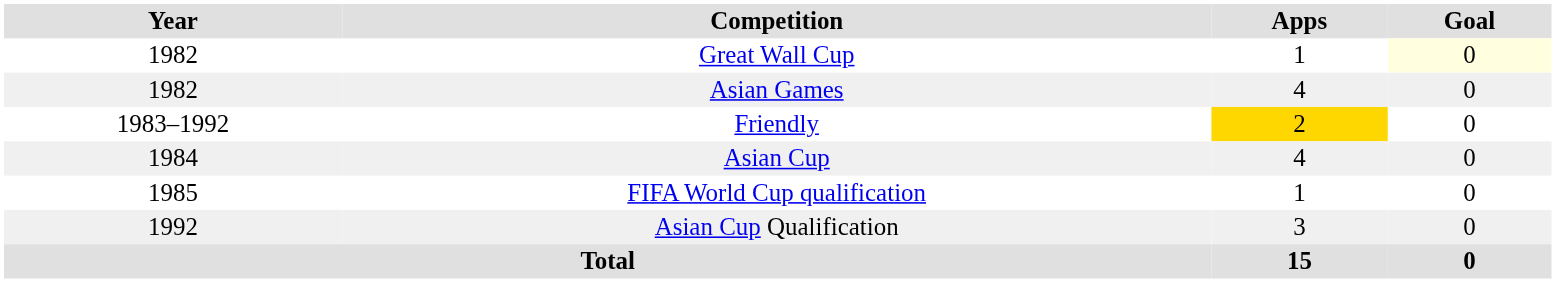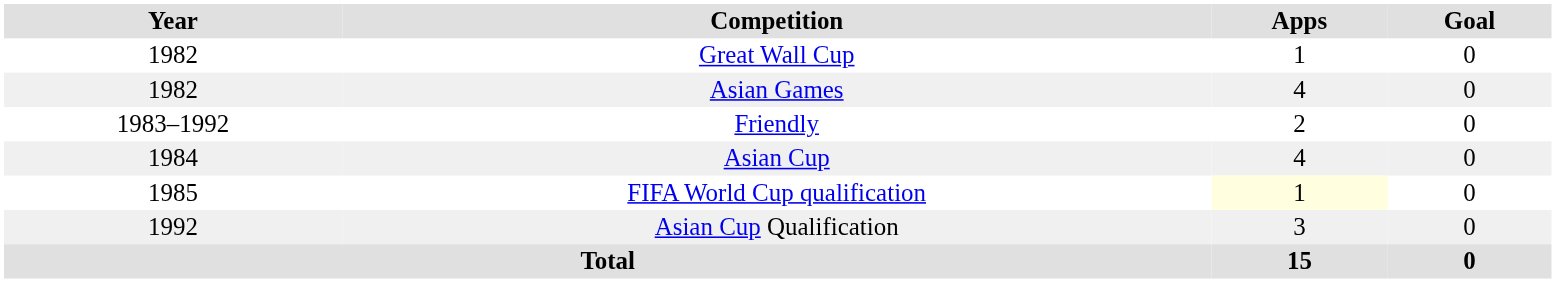(1469, 55) lightyellow background -> (1469, 55) no background
(1299, 123) gold background -> (1299, 123) no background
(1299, 192) no background -> (1299, 192) lightyellow background
